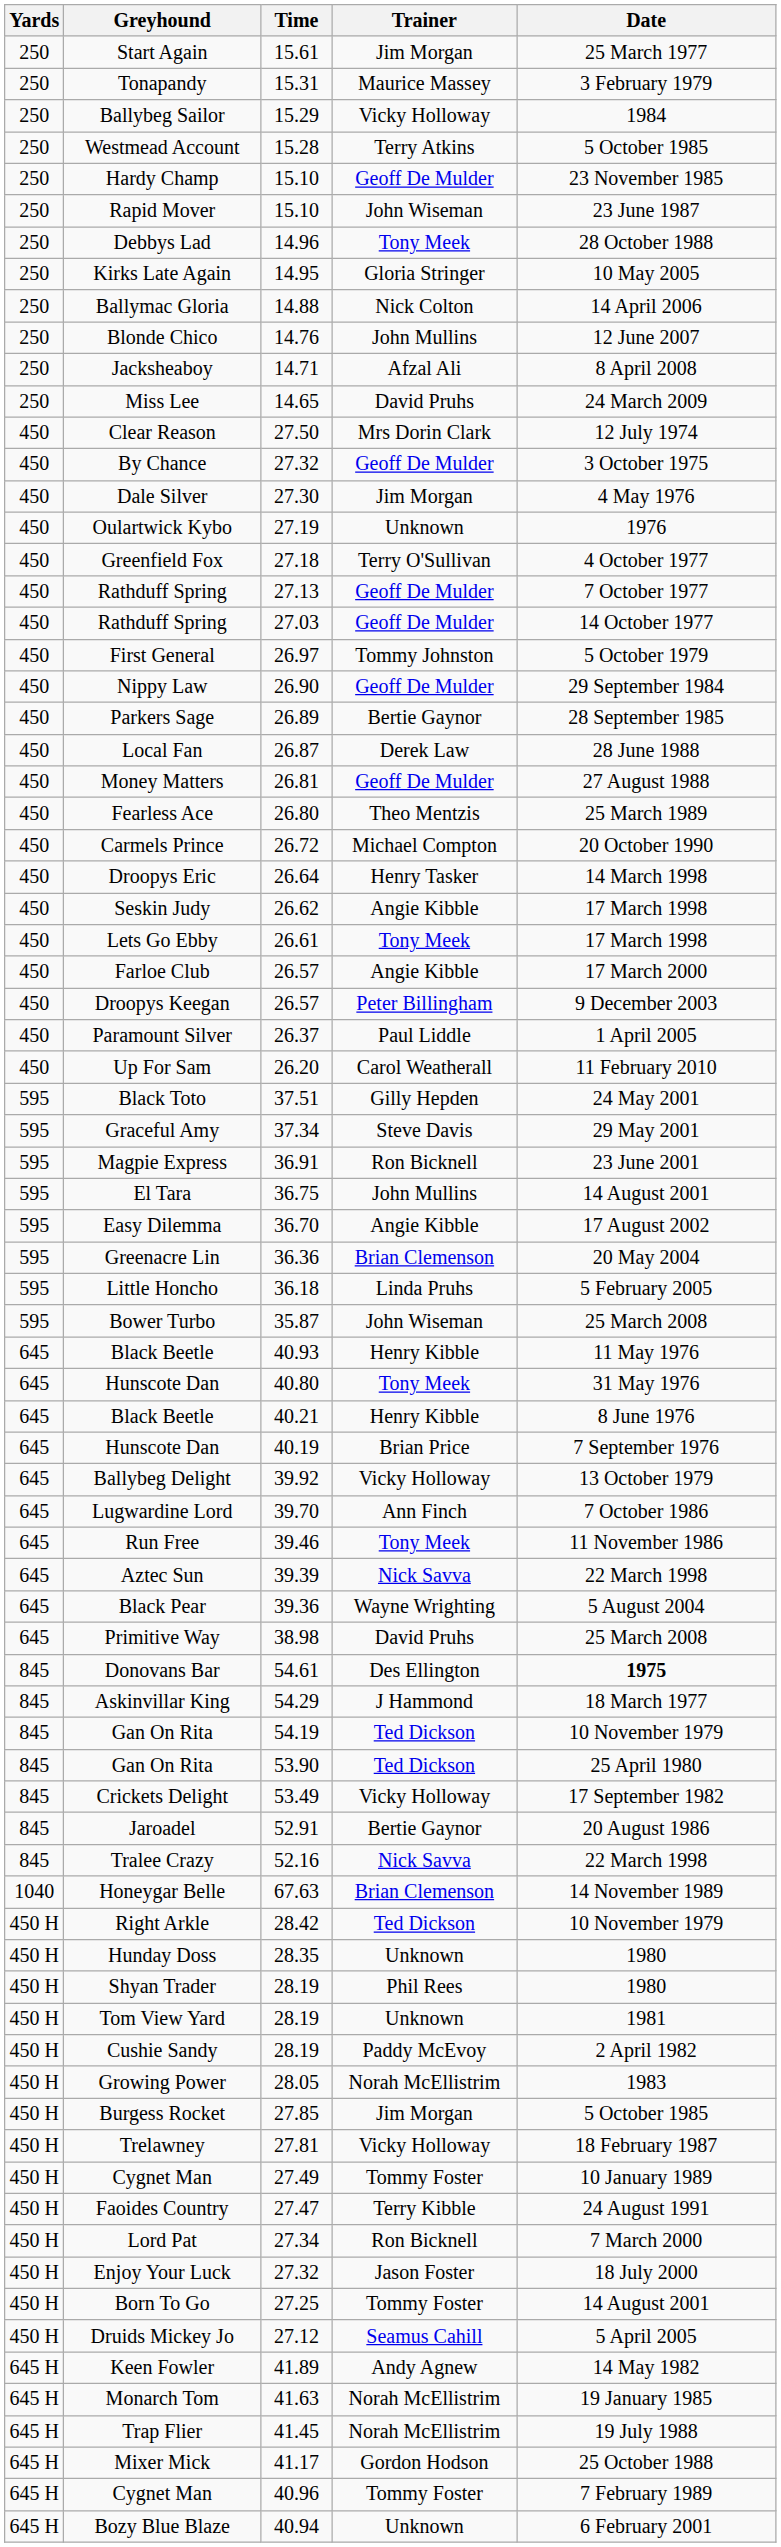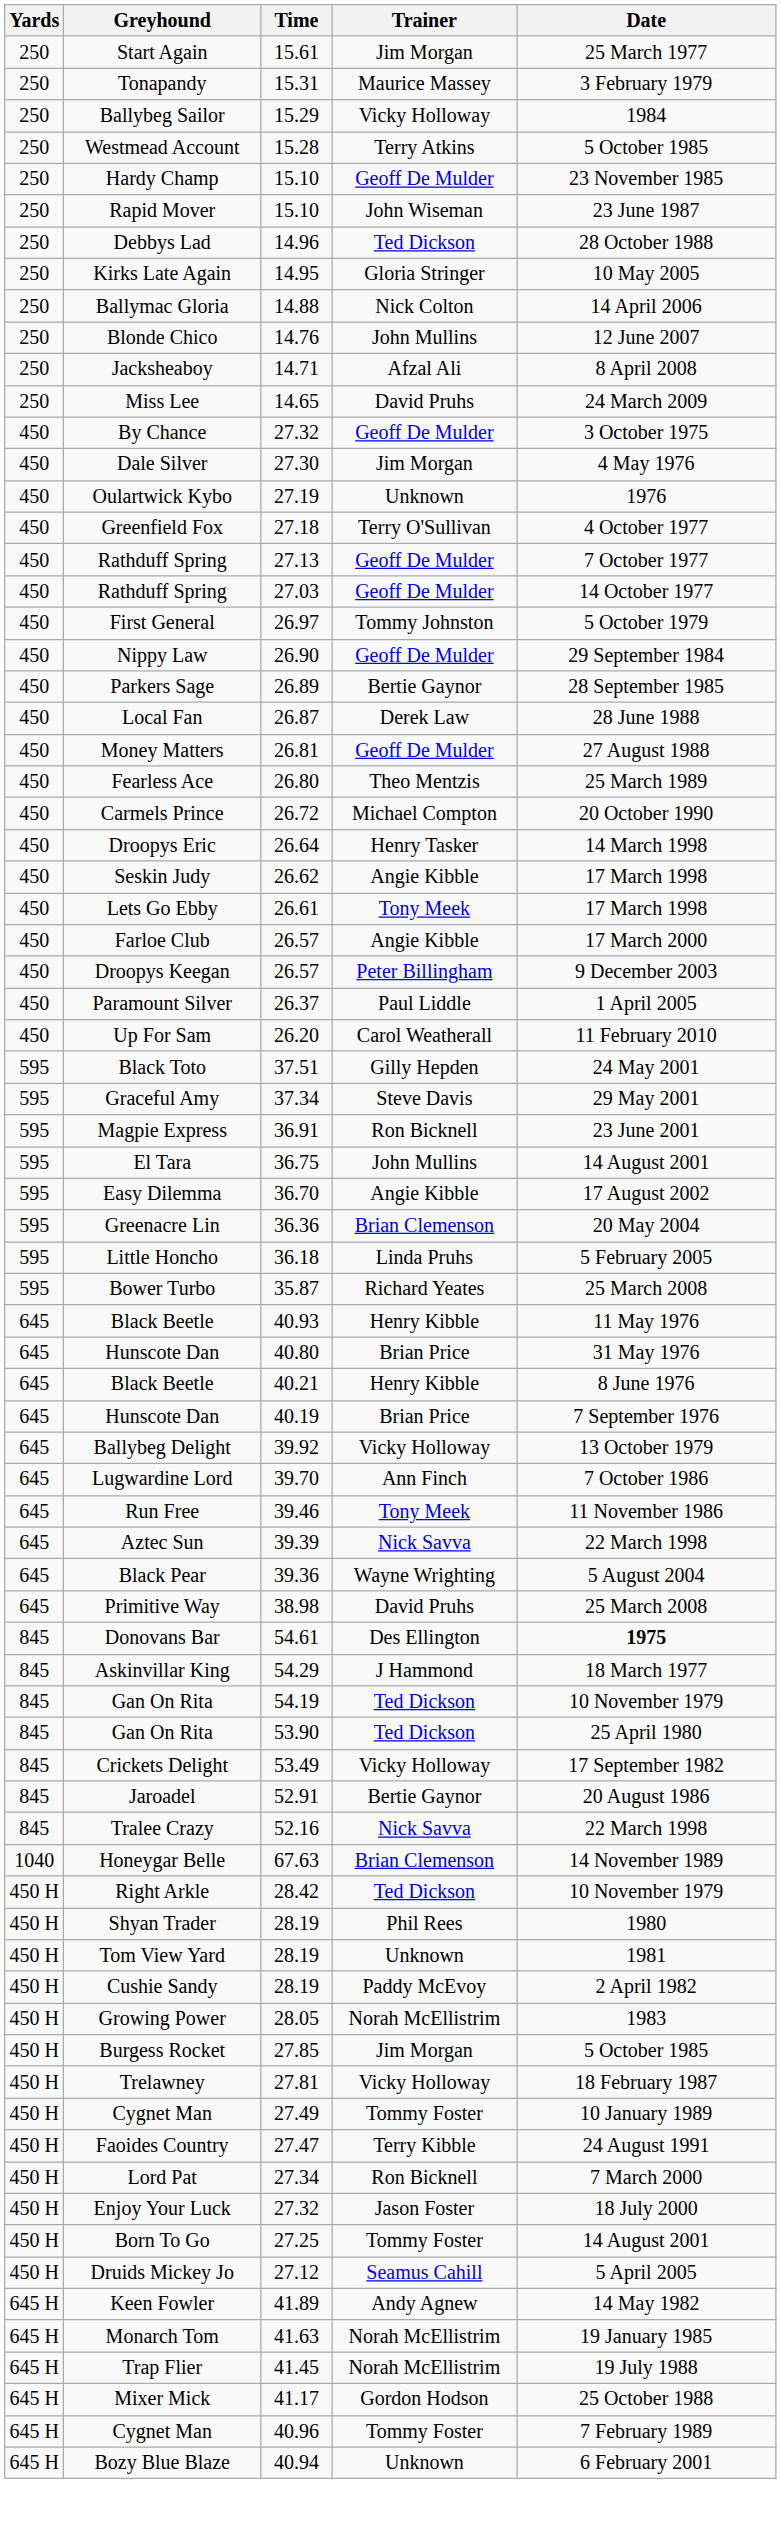(424, 242) Tony Meek -> (424, 242) Ted Dickson
- row: (162, 432)
(424, 1320) John Wiseman -> (424, 1289) Richard Yeates
(424, 1384) Tony Meek -> (424, 1352) Brian Price
- row: (162, 1955)
